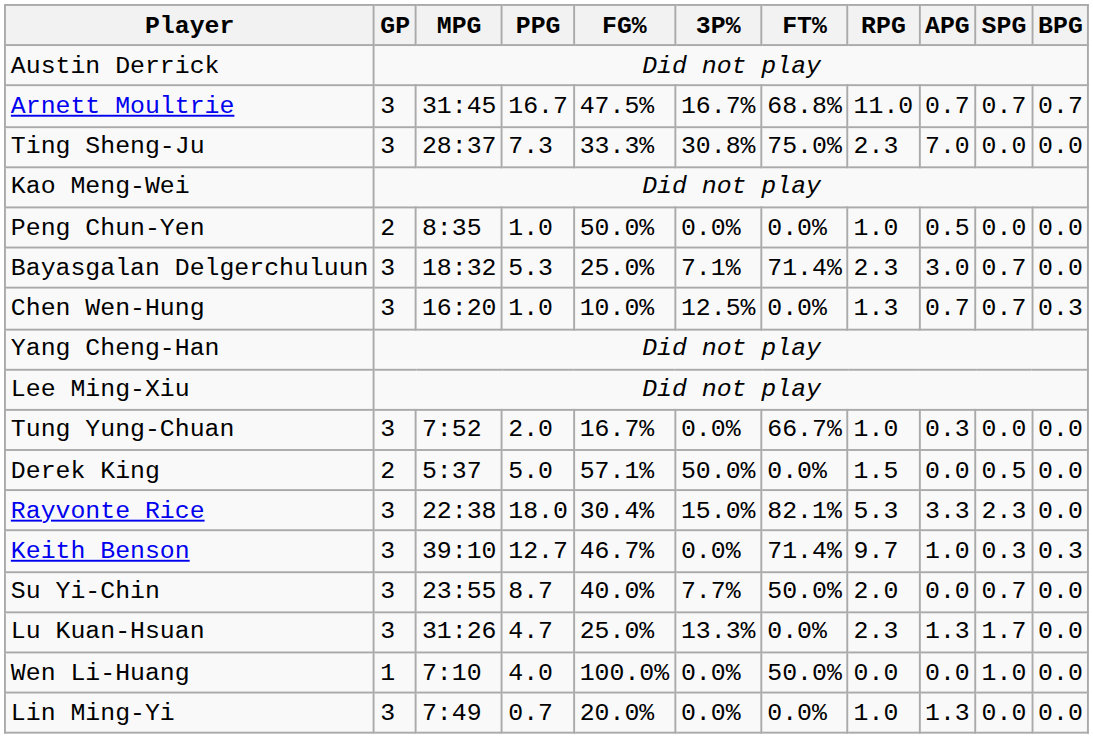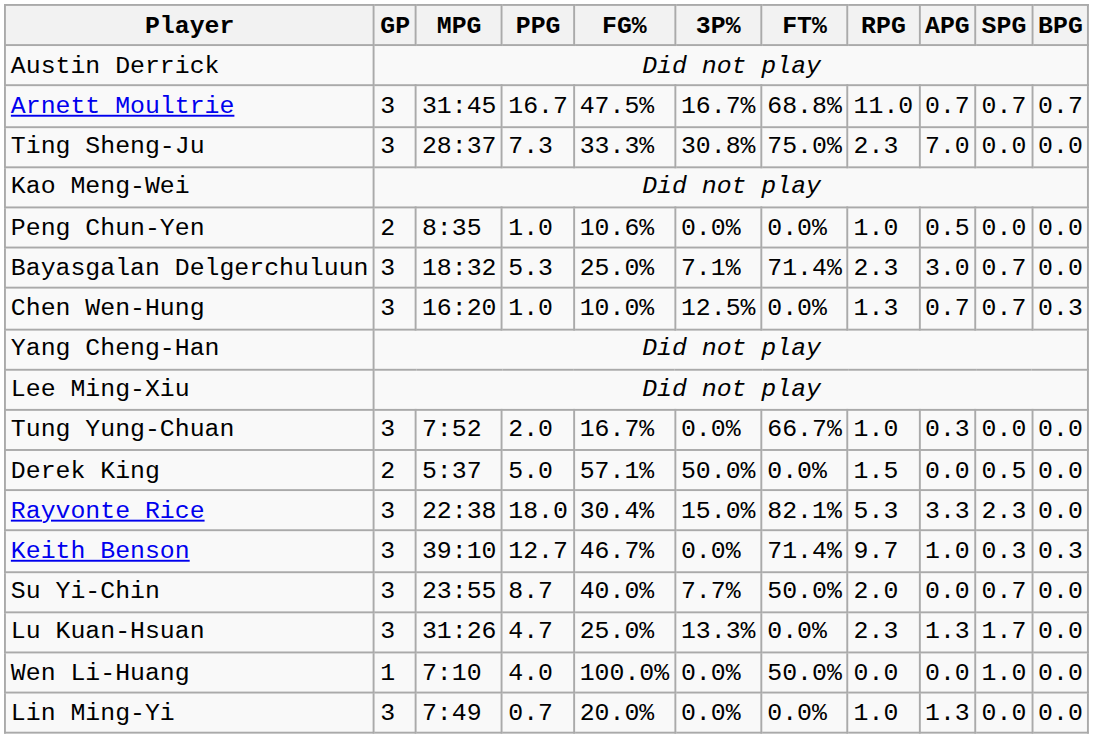(617, 228) 50.0% -> (617, 228) 10.6%
